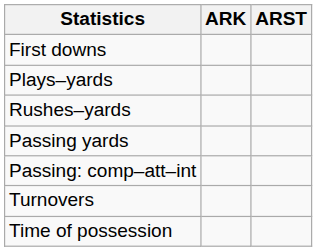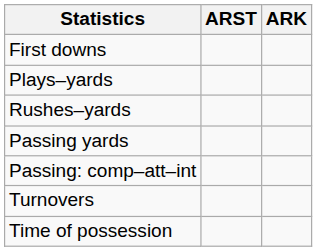columns swapped: (281, 19) <-> (226, 19)
